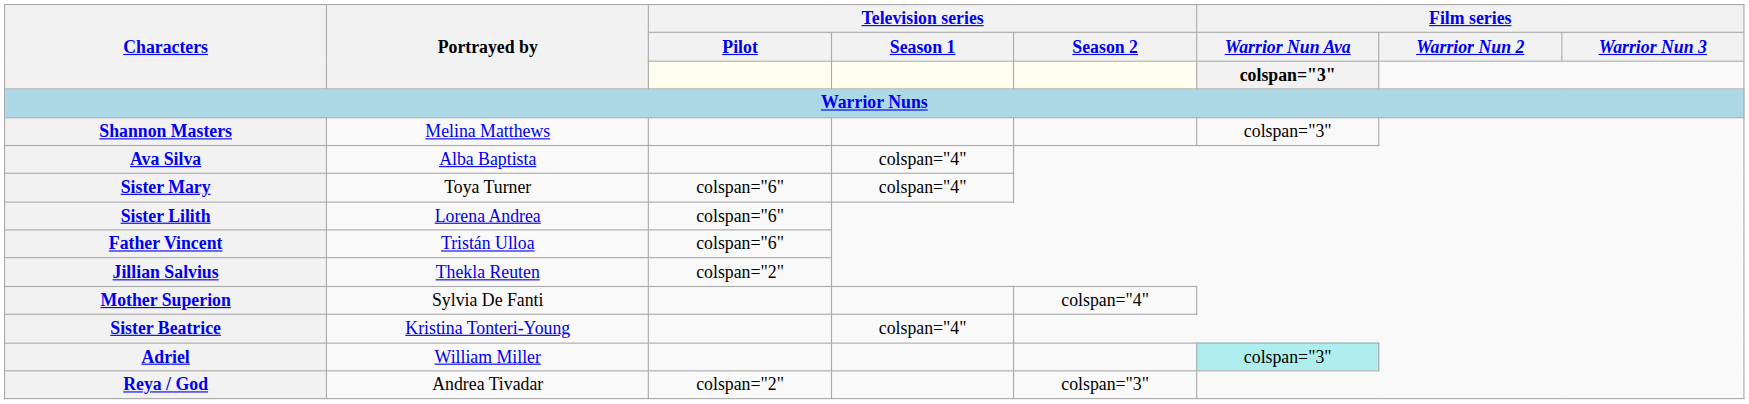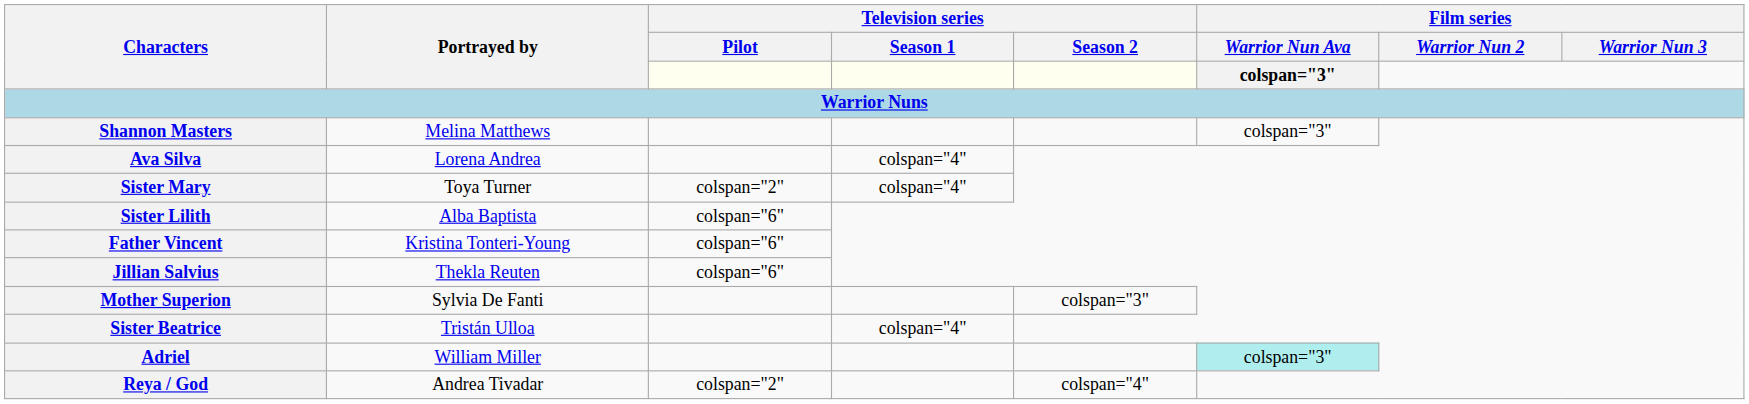(488, 159) Alba Baptista -> (488, 159) Lorena Andrea
(740, 187) colspan="6" -> (740, 187) colspan="2"
(488, 215) Lorena Andrea -> (488, 215) Alba Baptista
(488, 243) Tristán Ulloa -> (488, 243) Kristina Tonteri-Young
(740, 272) colspan="2" -> (740, 272) colspan="6"
(1105, 300) colspan="4" -> (1105, 300) colspan="3"
(488, 328) Kristina Tonteri-Young -> (488, 328) Tristán Ulloa
(1105, 384) colspan="3" -> (1105, 384) colspan="4"
